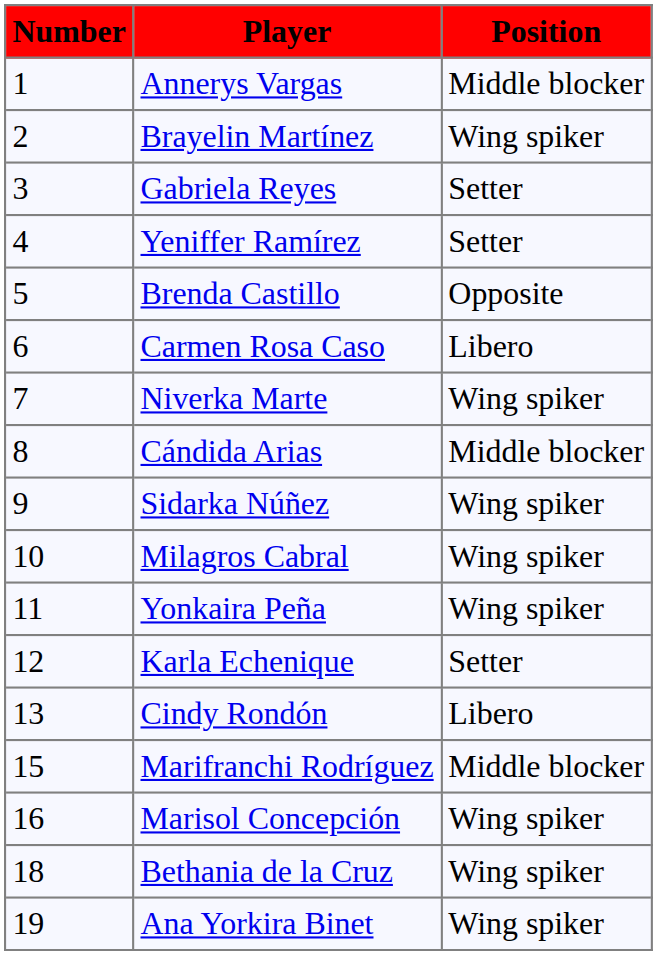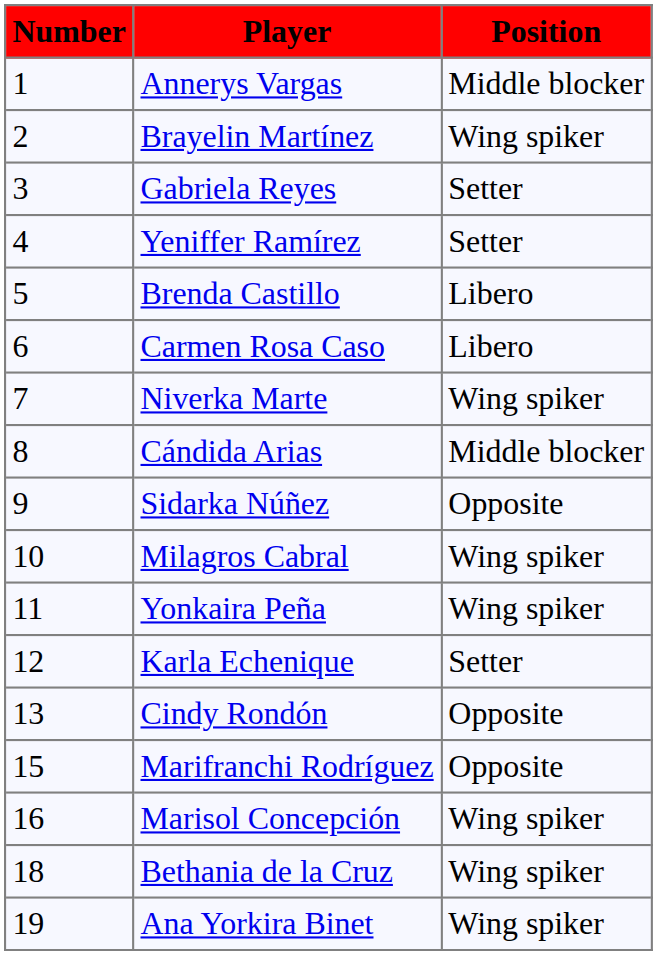(506, 293) Opposite -> (491, 293) Libero
(526, 503) Wing spiker -> (506, 503) Opposite
(491, 713) Libero -> (506, 713) Opposite
(546, 765) Middle blocker -> (506, 765) Opposite
